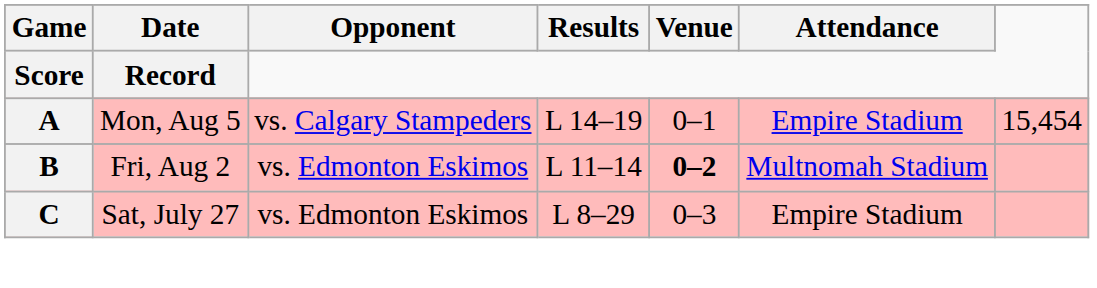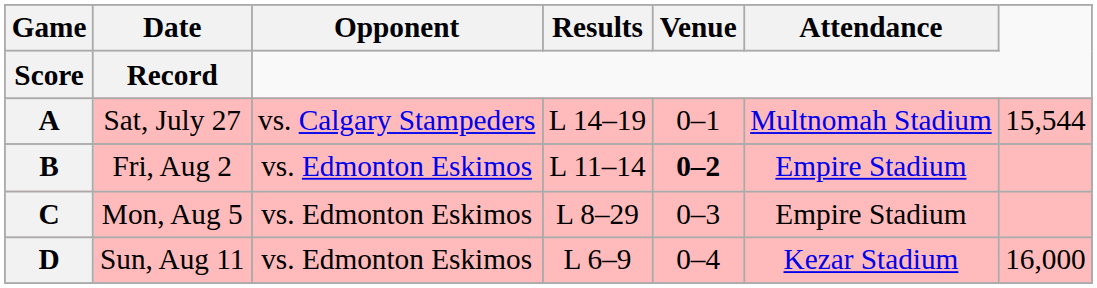(170, 120) Mon, Aug 5 -> (172, 120) Sat, July 27
(867, 120) Empire Stadium -> (871, 120) Multnomah Stadium
(1042, 120) 15,454 -> (1045, 120) 15,544
(867, 167) Multnomah Stadium -> (871, 167) Empire Stadium
(170, 213) Sat, July 27 -> (172, 213) Mon, Aug 5
+ row: (49, 259)
